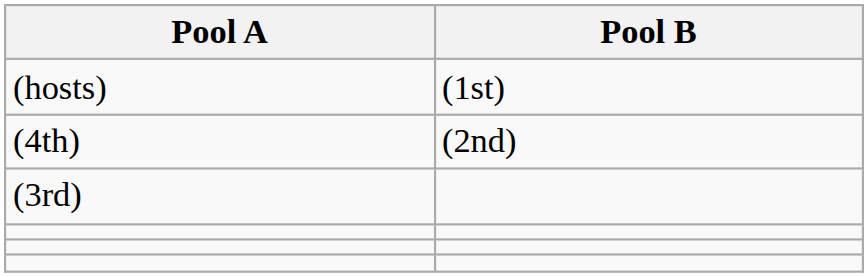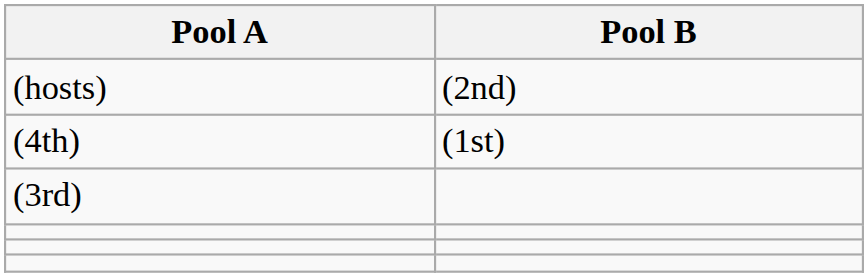(473, 86) (1st) -> (479, 86) (2nd)
(479, 140) (2nd) -> (473, 140) (1st)
